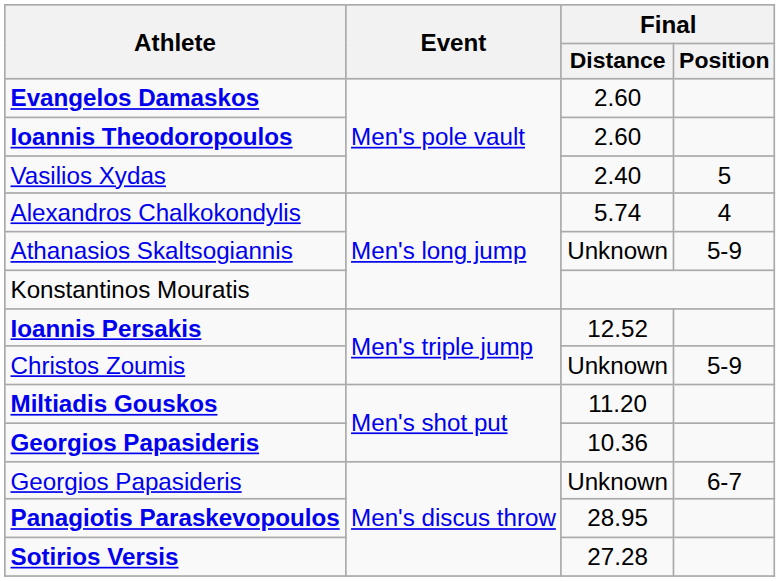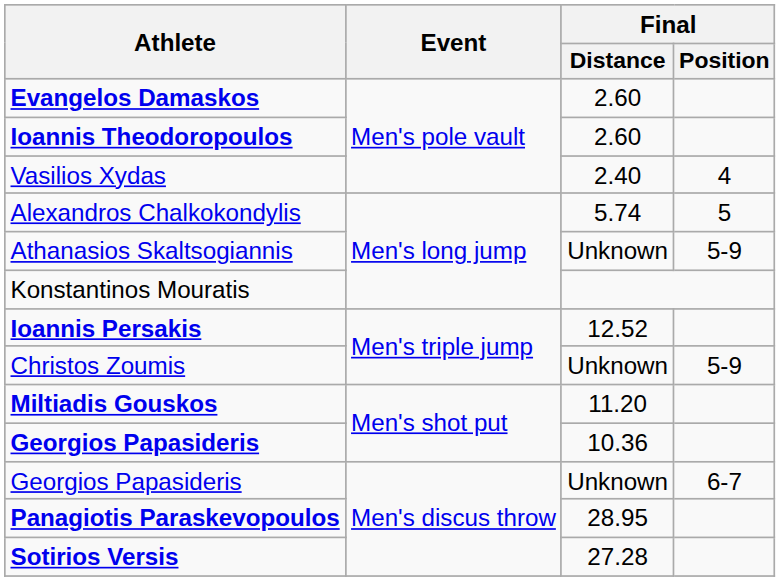(724, 175) 5 -> (724, 175) 4
(724, 213) 4 -> (724, 213) 5
